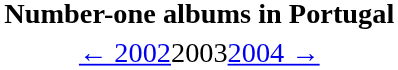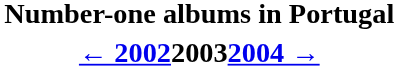(199, 52) normal -> (199, 52) bold
